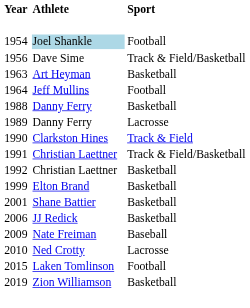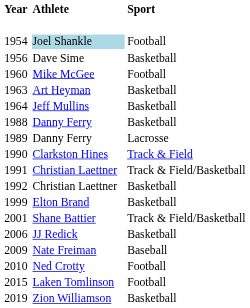(186, 57) Track & Field/Basketball -> (152, 57) Basketball
+ row: (16, 74)
(147, 90) Football -> (152, 106) Basketball
(152, 202) Basketball -> (186, 218) Track & Field/Basketball
(148, 250) Lacrosse -> (147, 266) Football
